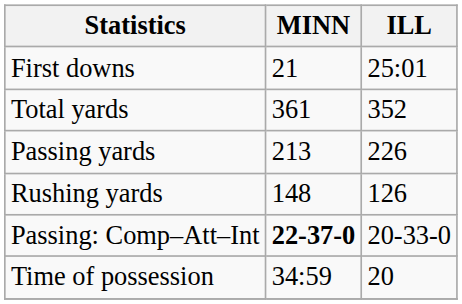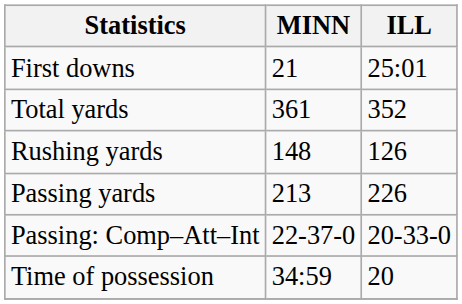rows swapped: (87, 193) <-> (83, 151)
(314, 235) bold -> (314, 235) normal
